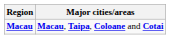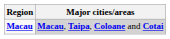(100, 26) no background -> (100, 26) lightgrey background
